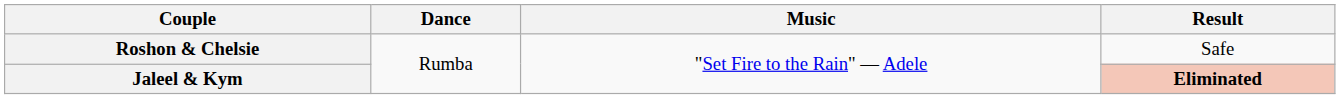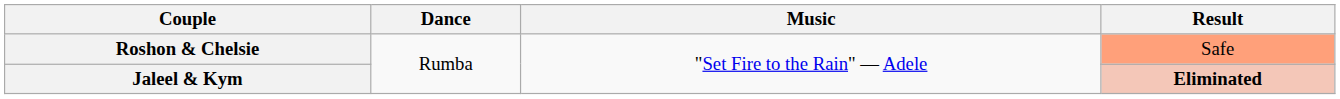(1218, 49) no background -> (1218, 49) lightsalmon background
